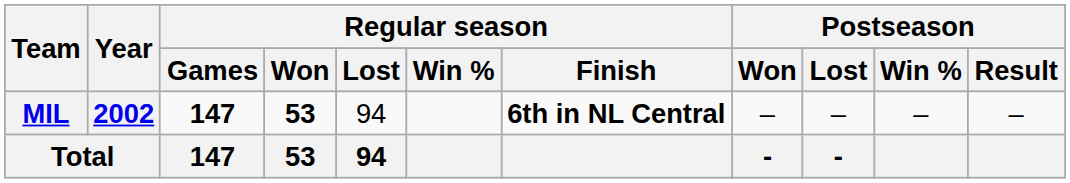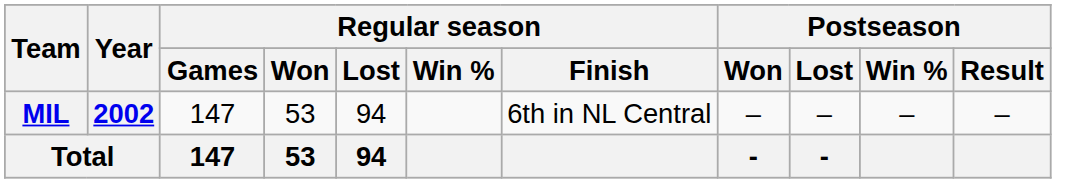(212, 113) bold -> (212, 113) normal
(300, 113) bold -> (300, 113) normal
(616, 113) bold -> (609, 113) normal
